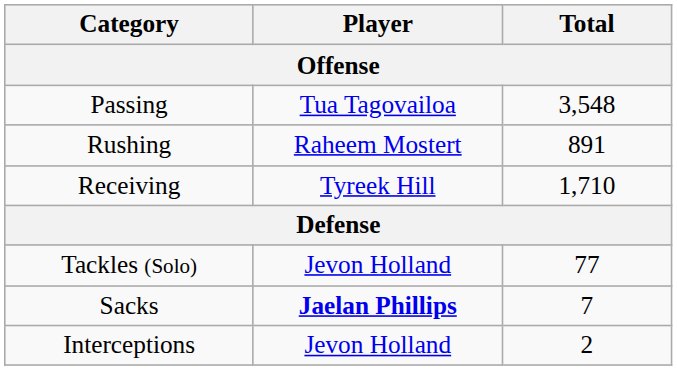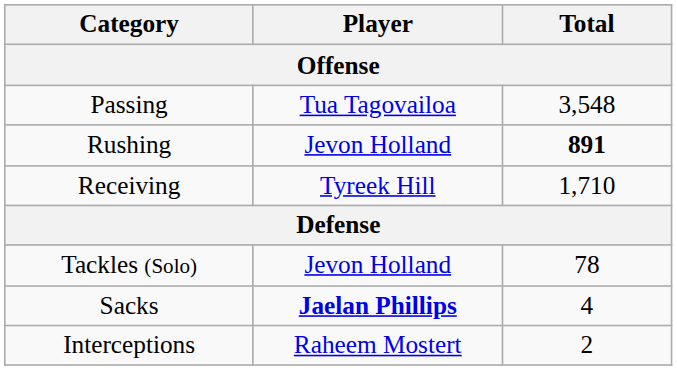(378, 144) Raheem Mostert -> (378, 144) Jevon Holland
(587, 144) normal -> (587, 144) bold
(587, 265) 77 -> (587, 265) 78
(587, 305) 7 -> (587, 305) 4
(378, 345) Jevon Holland -> (378, 345) Raheem Mostert
